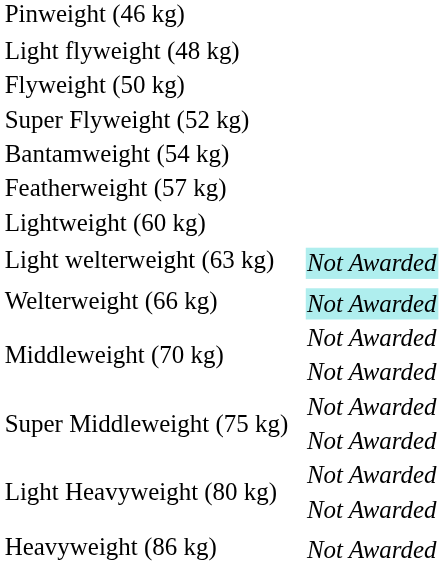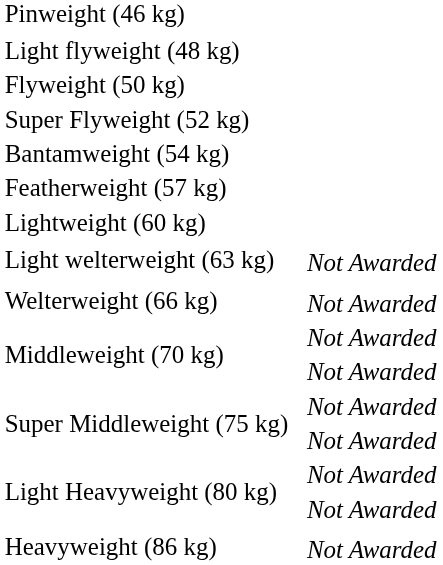(372, 263) paleturquoise background -> (372, 263) no background
(372, 303) paleturquoise background -> (372, 303) no background
